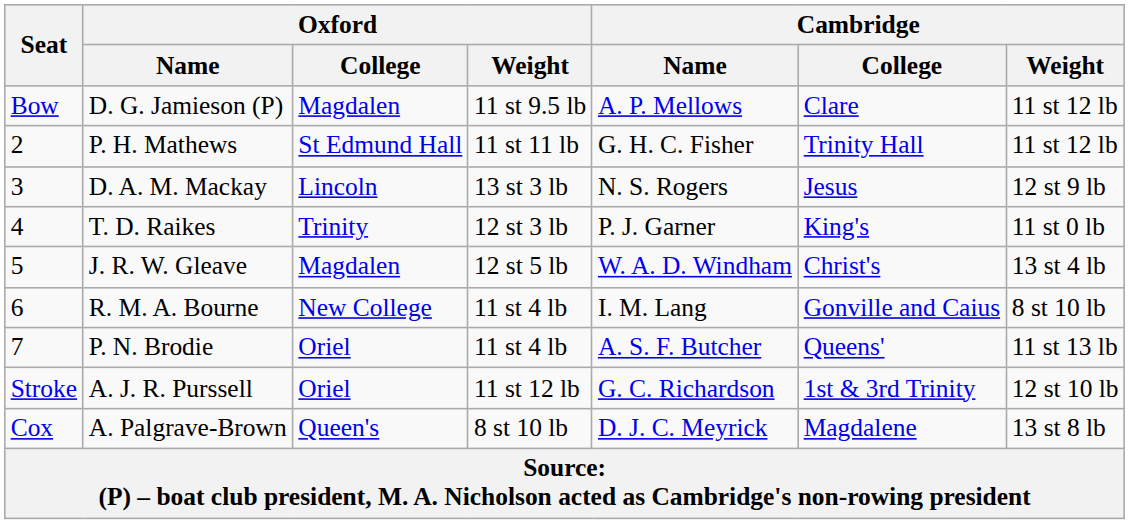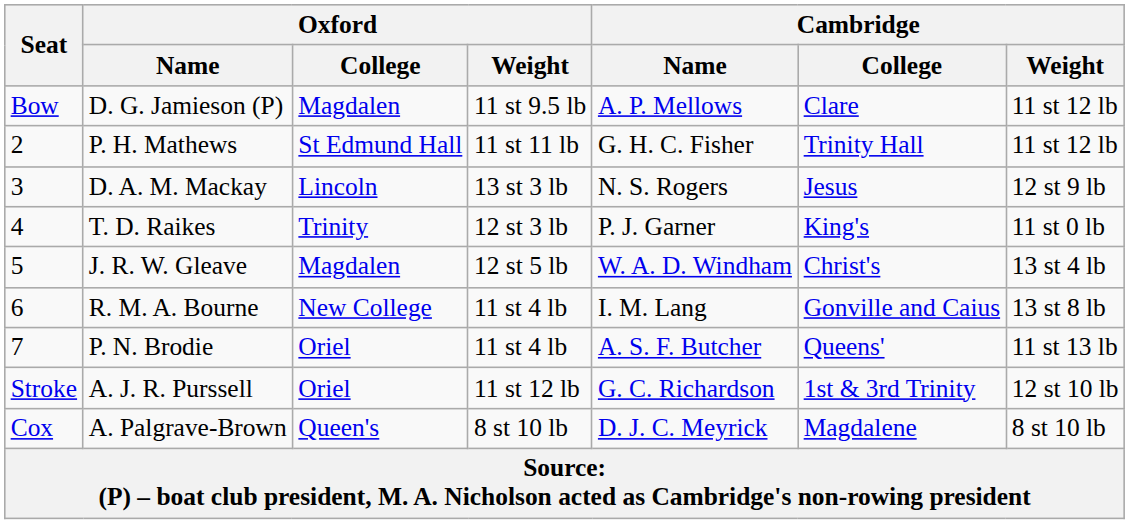(1059, 307) 8 st 10 lb -> (1059, 307) 13 st 8 lb
(1059, 428) 13 st 8 lb -> (1059, 428) 8 st 10 lb
